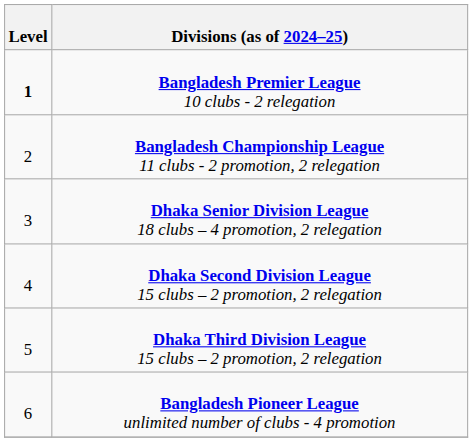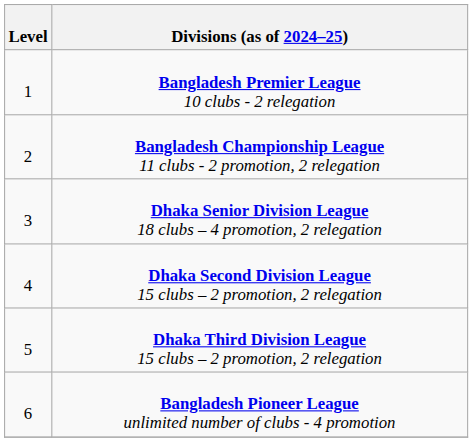(28, 91) bold -> (28, 91) normal
